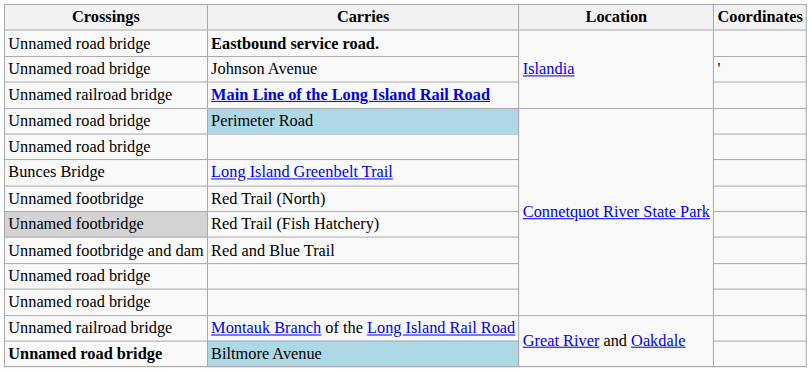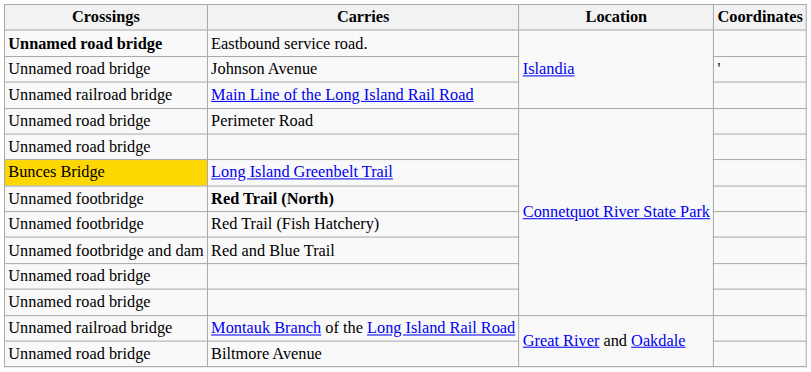(79, 43) normal -> (85, 43) bold
(295, 43) bold -> (289, 43) normal
(351, 95) bold -> (342, 95) normal
(262, 120) lightblue background -> (262, 120) no background
(57, 172) no background -> (57, 172) gold background
(268, 198) normal -> (272, 198) bold
(76, 224) lightgrey background -> (76, 224) no background
(85, 353) bold -> (79, 353) normal
(266, 353) lightblue background -> (266, 353) no background
